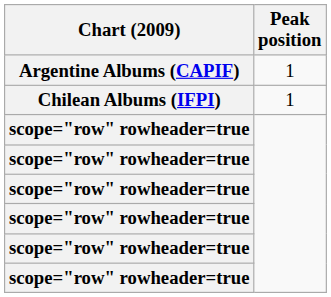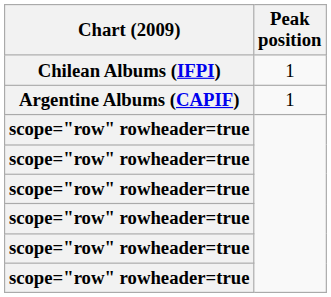rows swapped: (129, 70) <-> (129, 99)
